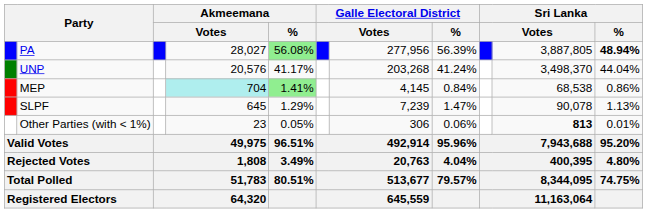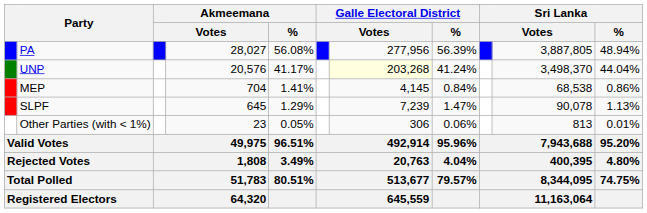(294, 50) lightgreen background -> (294, 50) no background
(620, 50) bold -> (620, 50) normal
(408, 69) no background -> (408, 69) lightyellow background
(256, 87) paleturquoise background -> (256, 87) no background
(297, 87) lightgreen background -> (297, 87) no background
(583, 124) bold -> (583, 124) normal
